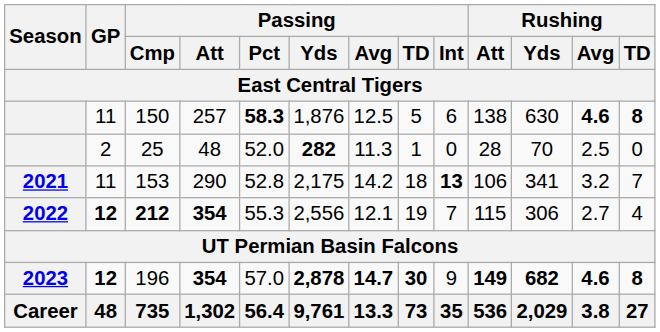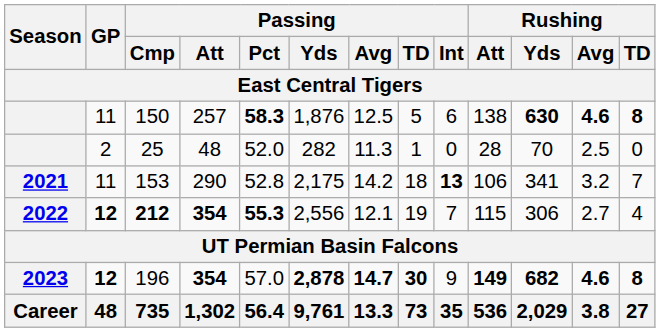(542, 117) normal -> (542, 117) bold
(319, 149) bold -> (319, 149) normal
(264, 213) normal -> (264, 213) bold
